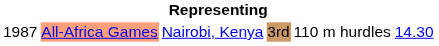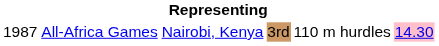(100, 31) lightsalmon background -> (100, 31) no background
(414, 31) no background -> (414, 31) pink background
